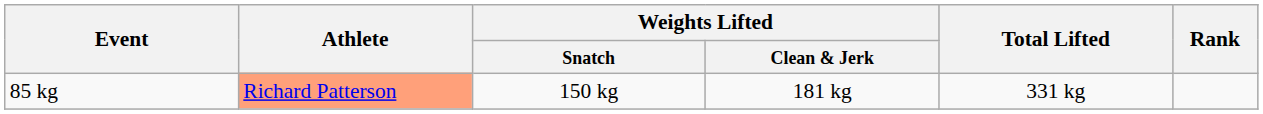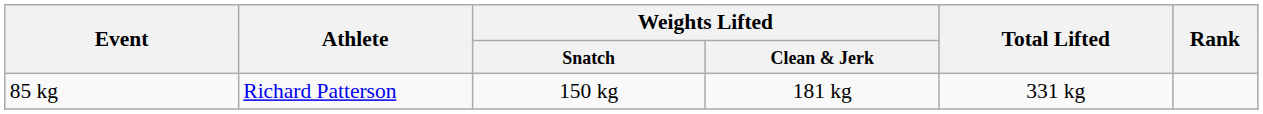(320, 90) lightsalmon background -> (320, 90) no background
